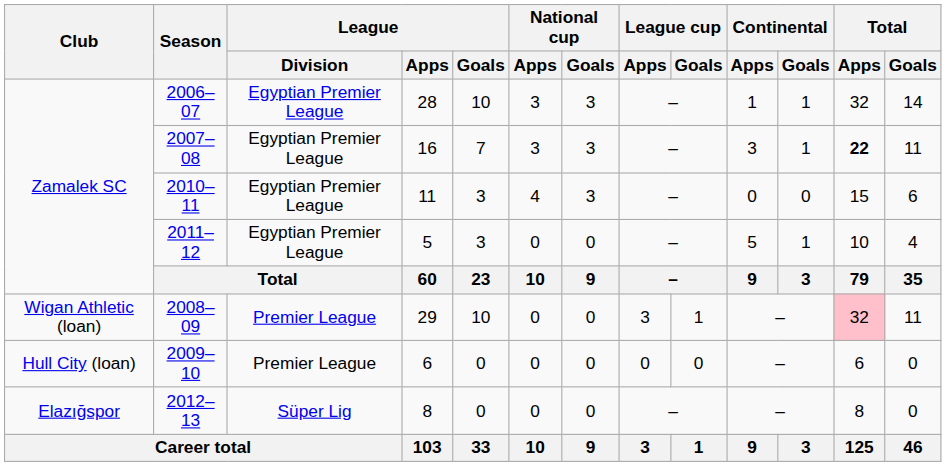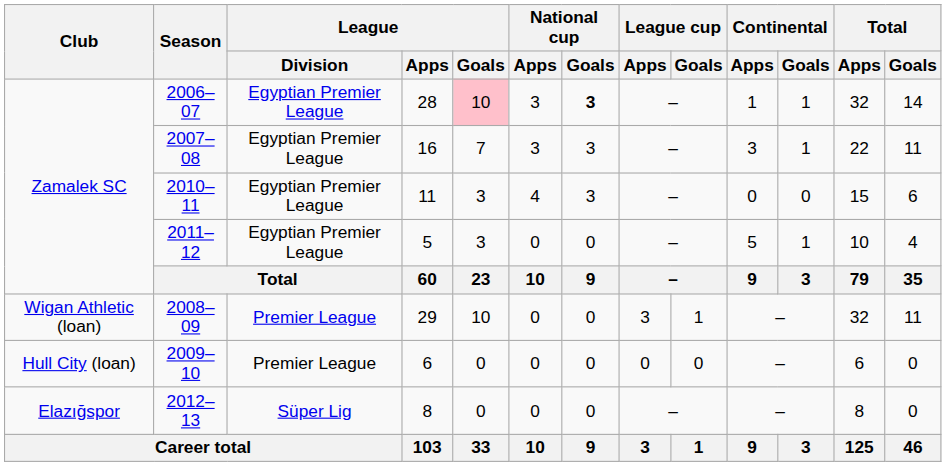(481, 102) no background -> (481, 102) pink background
(590, 102) normal -> (590, 102) bold
(859, 149) bold -> (859, 149) normal
(859, 316) pink background -> (859, 316) no background
